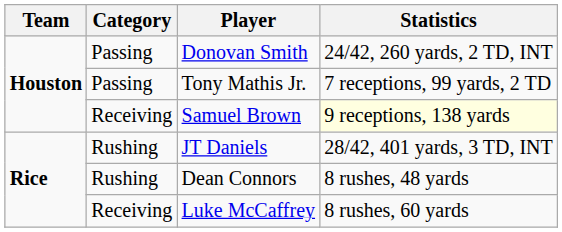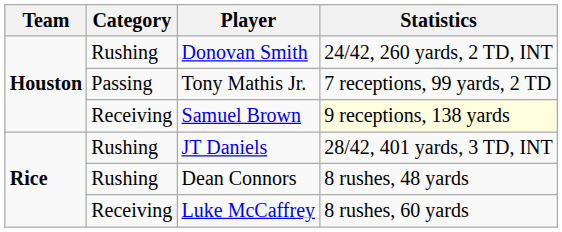(122, 52) Passing -> (125, 52) Rushing
